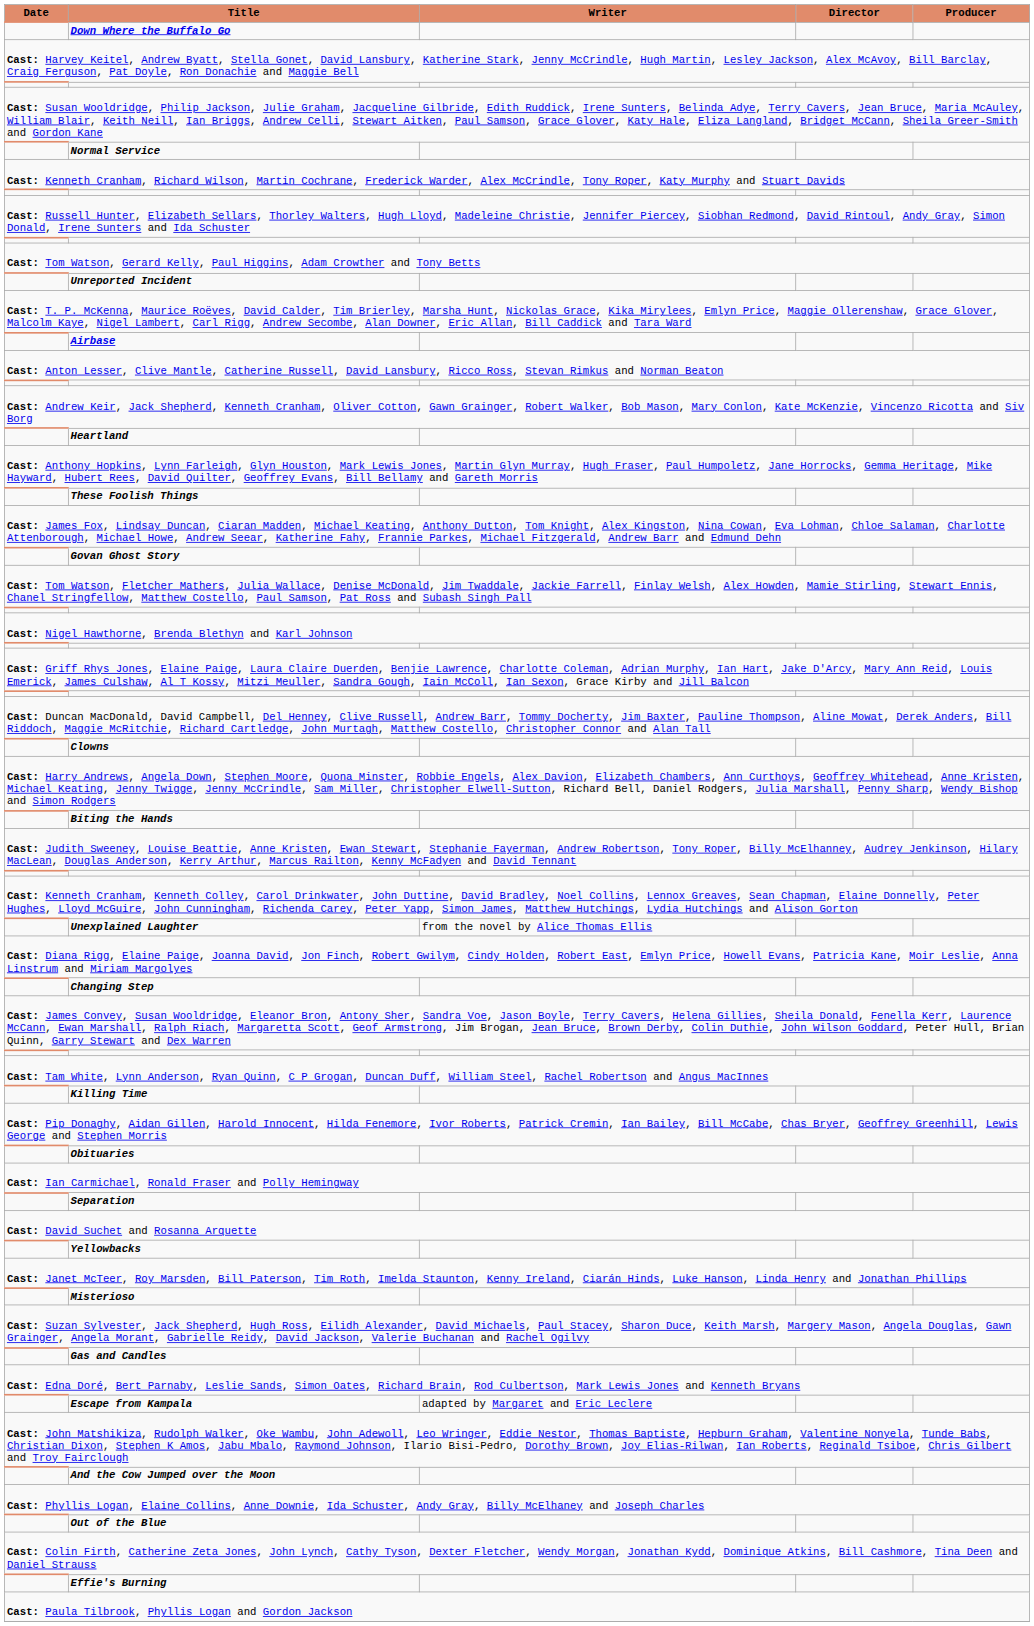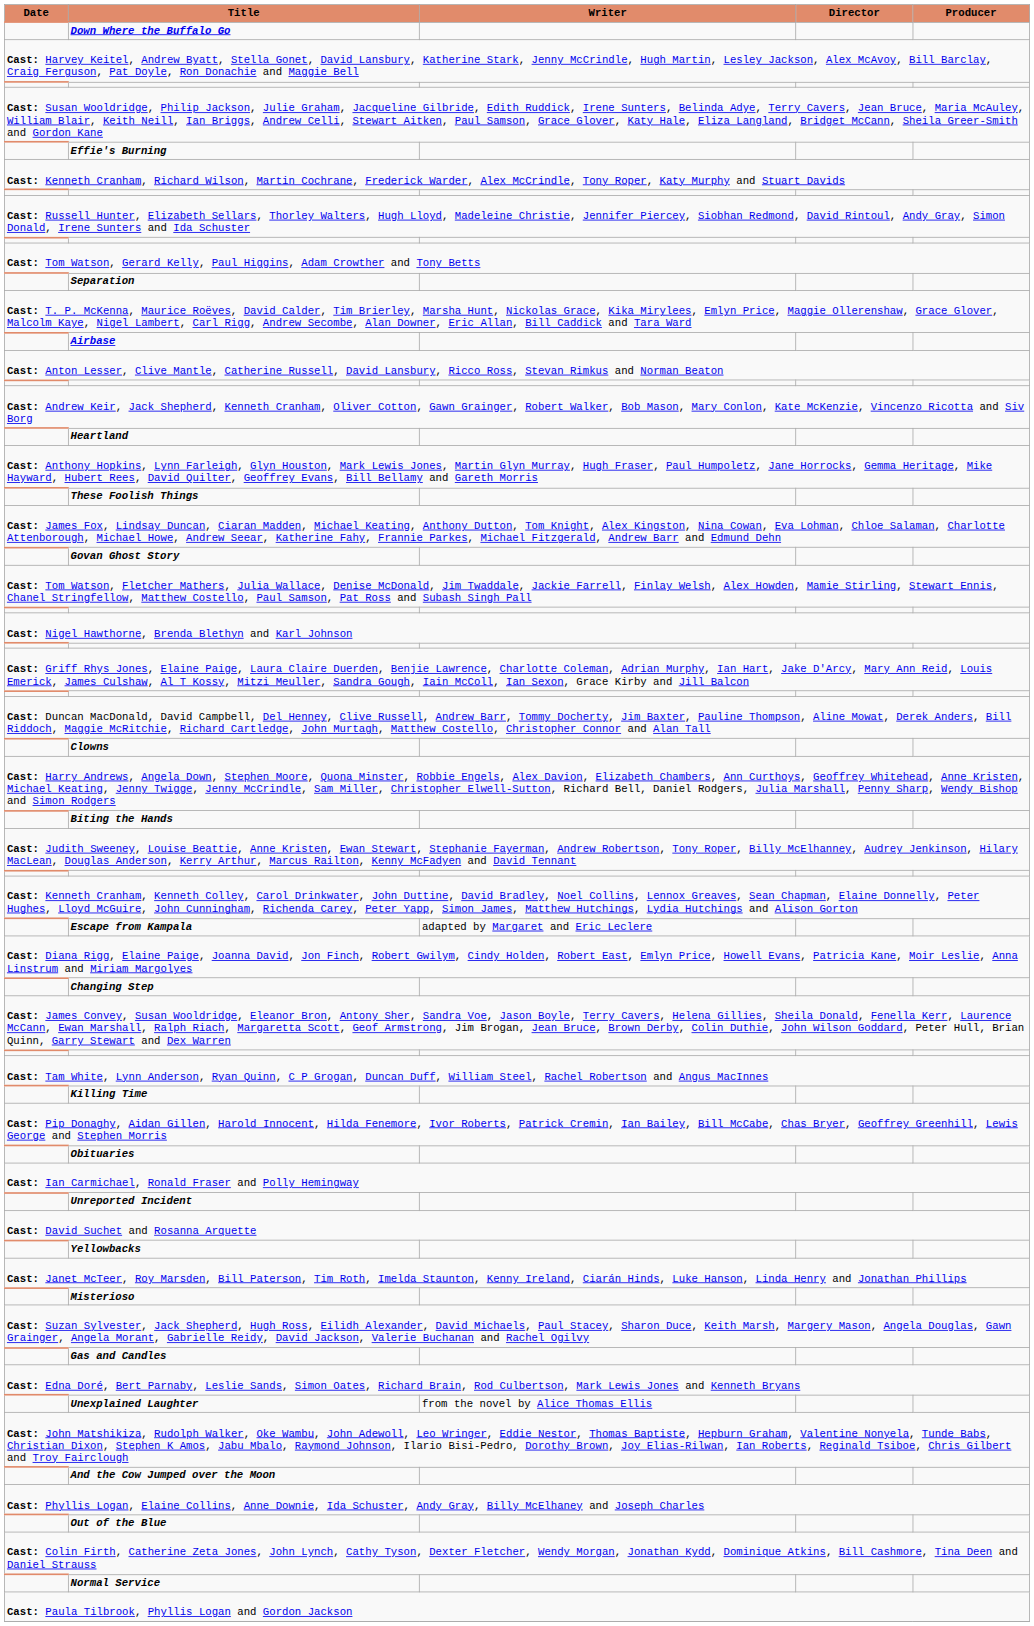rows swapped: (115, 151) <-> (119, 1583)
rows swapped: (131, 282) <-> (103, 1202)
rows swapped: (135, 927) <-> (131, 1404)
